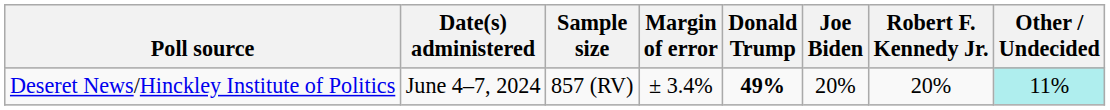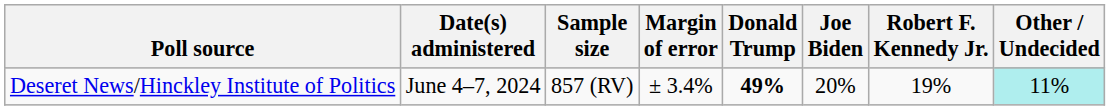(931, 85) 20% -> (931, 85) 19%
